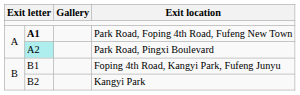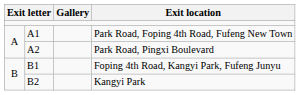(33, 33) bold -> (33, 33) normal
(33, 49) paleturquoise background -> (33, 49) no background
